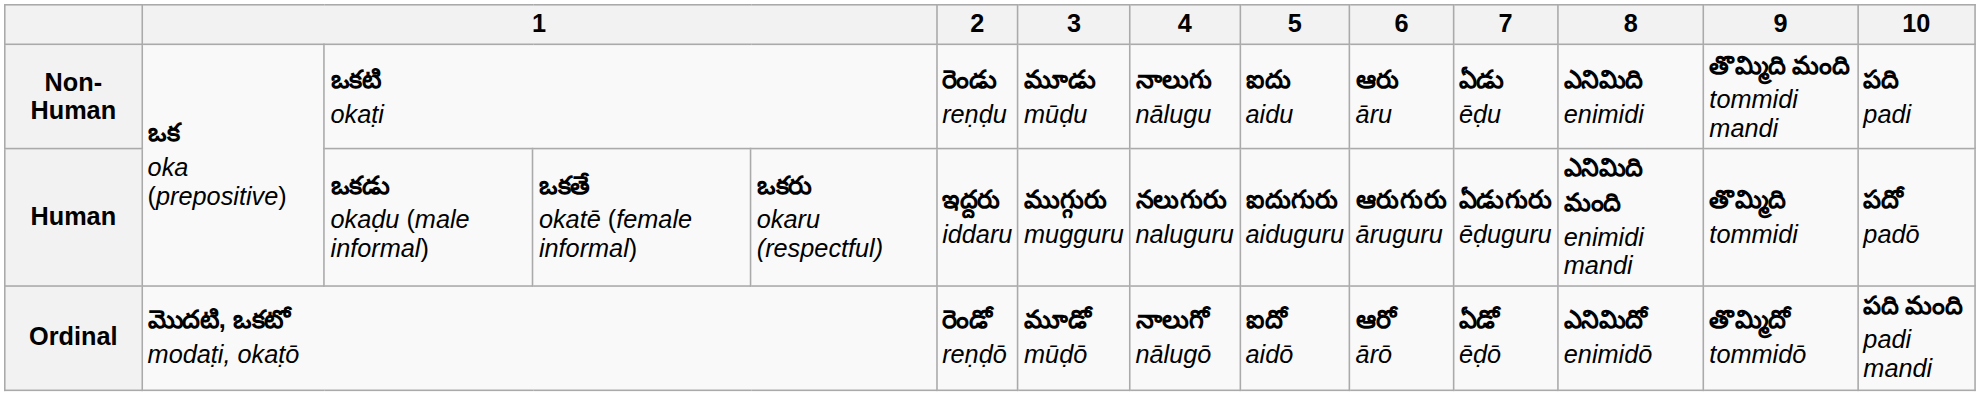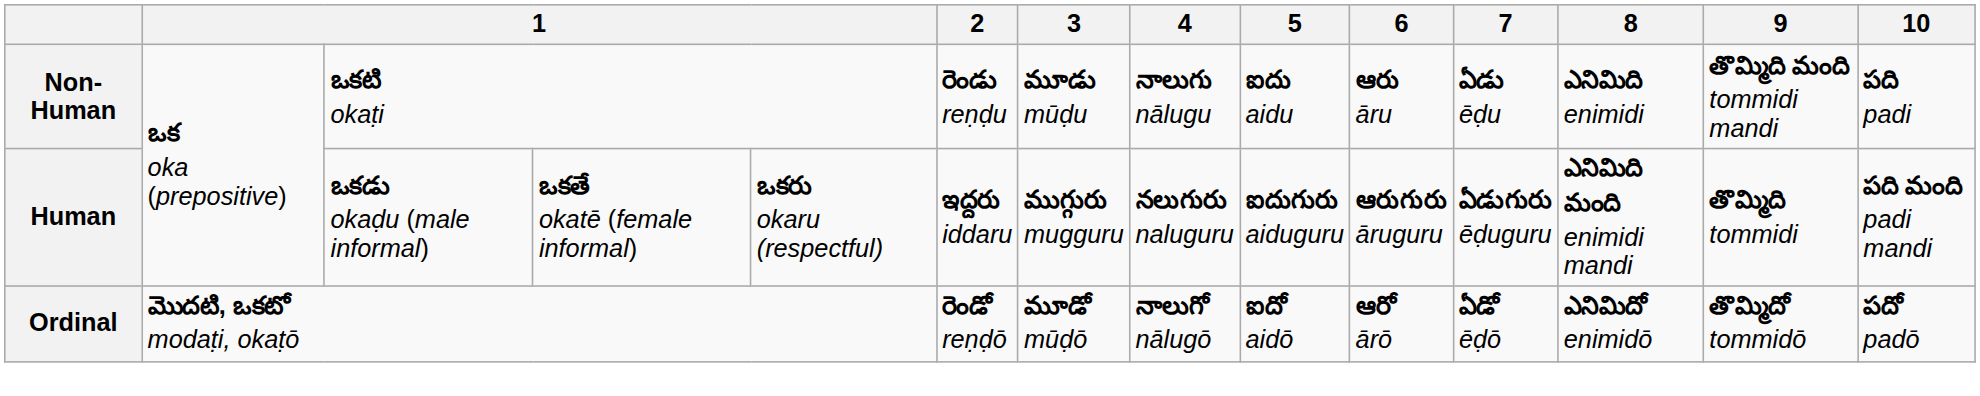(1891, 216) పదో padō -> (1913, 216) పది మంది padi mandi
(1913, 337) పది మంది padi mandi -> (1891, 323) పదో padō
